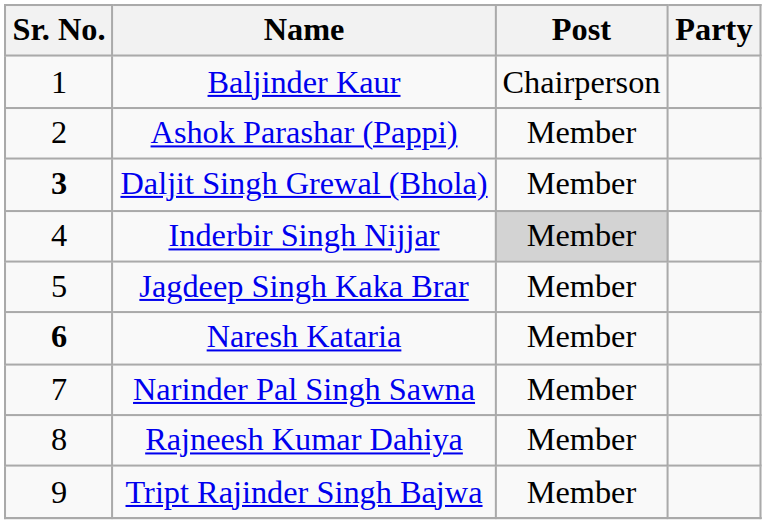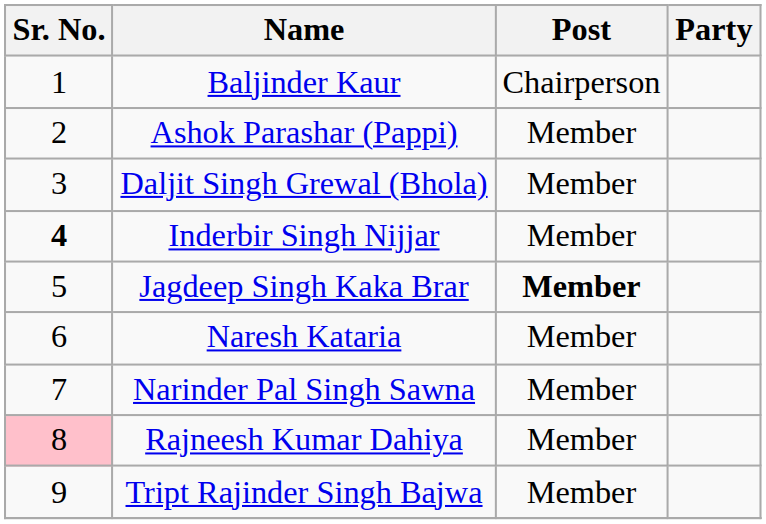(59, 183) bold -> (59, 183) normal
(59, 235) normal -> (59, 235) bold
(581, 235) lightgrey background -> (581, 235) no background
(581, 286) normal -> (581, 286) bold
(59, 337) bold -> (59, 337) normal
(59, 440) no background -> (59, 440) pink background
